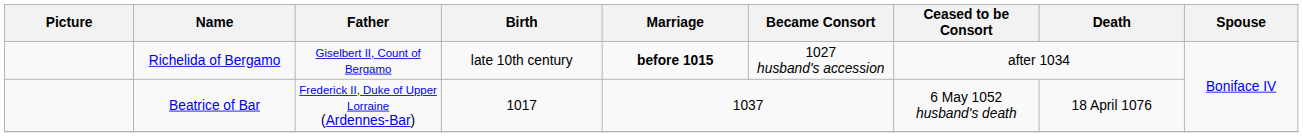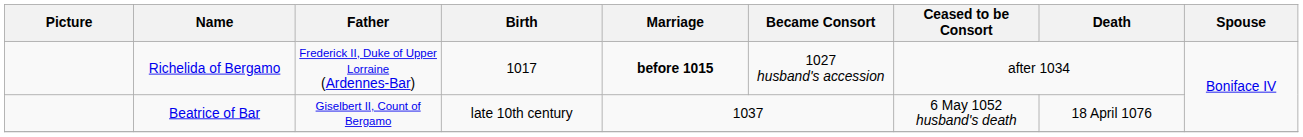(368, 61) Giselbert II, Count of Bergamo -> (368, 69) Frederick II, Duke of Upper Lorraine (Ardennes-Bar)
(522, 60) late 10th century -> (522, 68) 1017
(368, 106) Frederick II, Duke of Upper Lorraine (Ardennes-Bar) -> (368, 114) Giselbert II, Count of Bergamo
(522, 105) 1017 -> (522, 113) late 10th century
